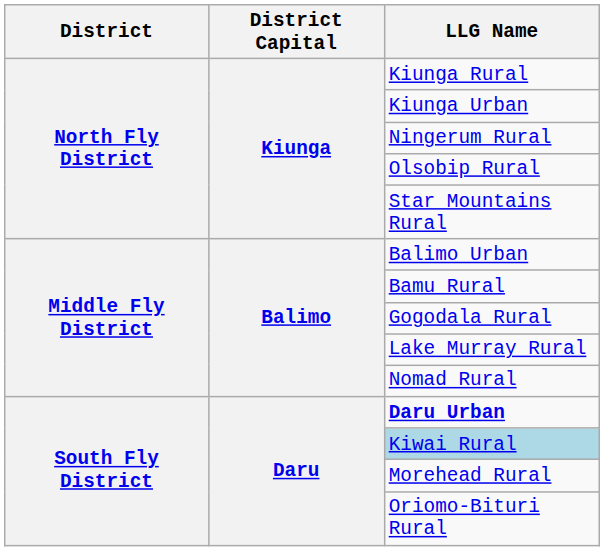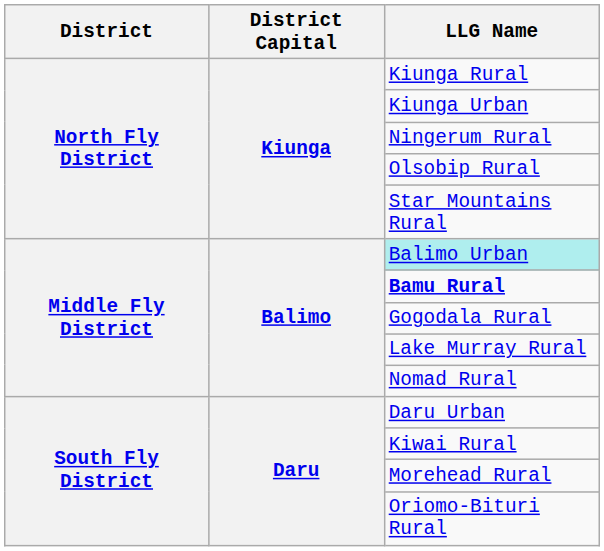(458, 255) no background -> (458, 255) paleturquoise background
(447, 286) normal -> (447, 286) bold
(447, 412) bold -> (447, 412) normal
(453, 444) lightblue background -> (453, 444) no background
